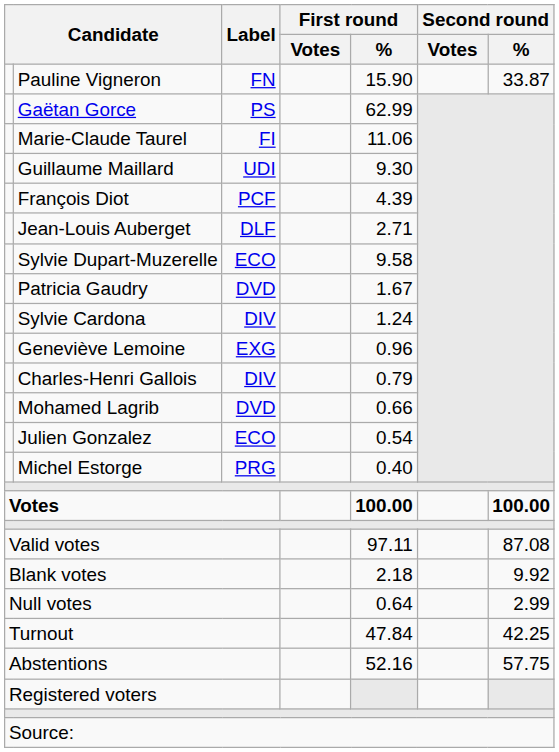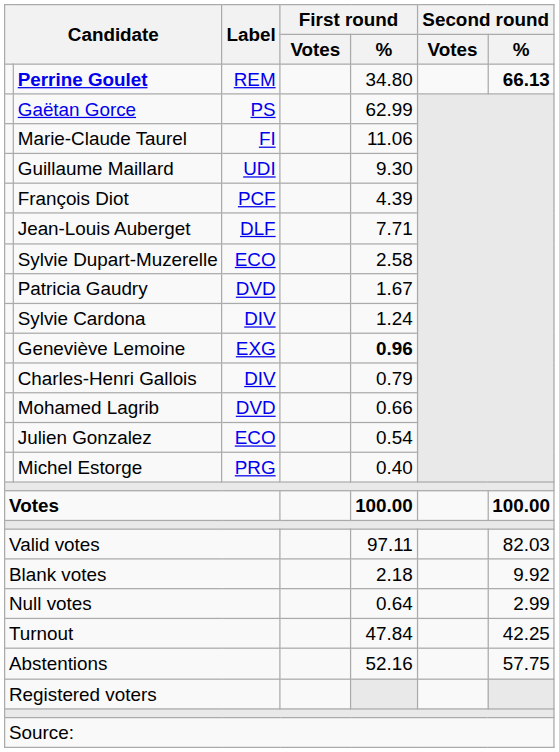+ row: (83, 79)
- row: (89, 79)
(394, 229) 2.71 -> (394, 229) 7.71
(394, 258) 9.58 -> (394, 258) 2.58
(394, 348) normal -> (394, 348) bold
(526, 544) 87.08 -> (526, 544) 82.03
